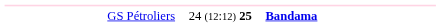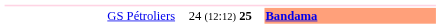(291, 15) no background -> (291, 15) lightsalmon background
